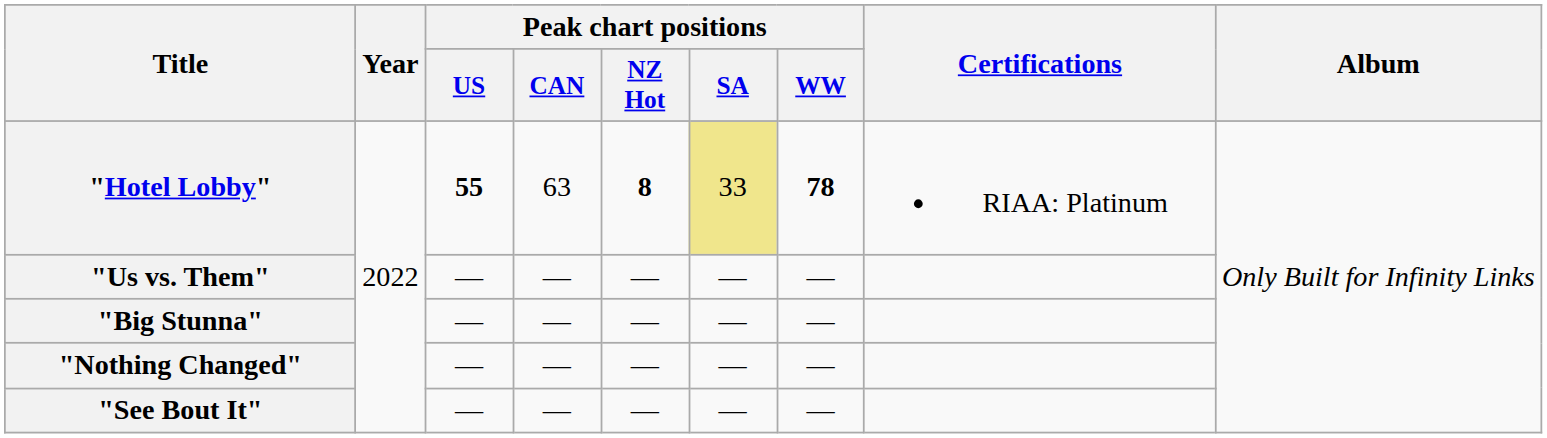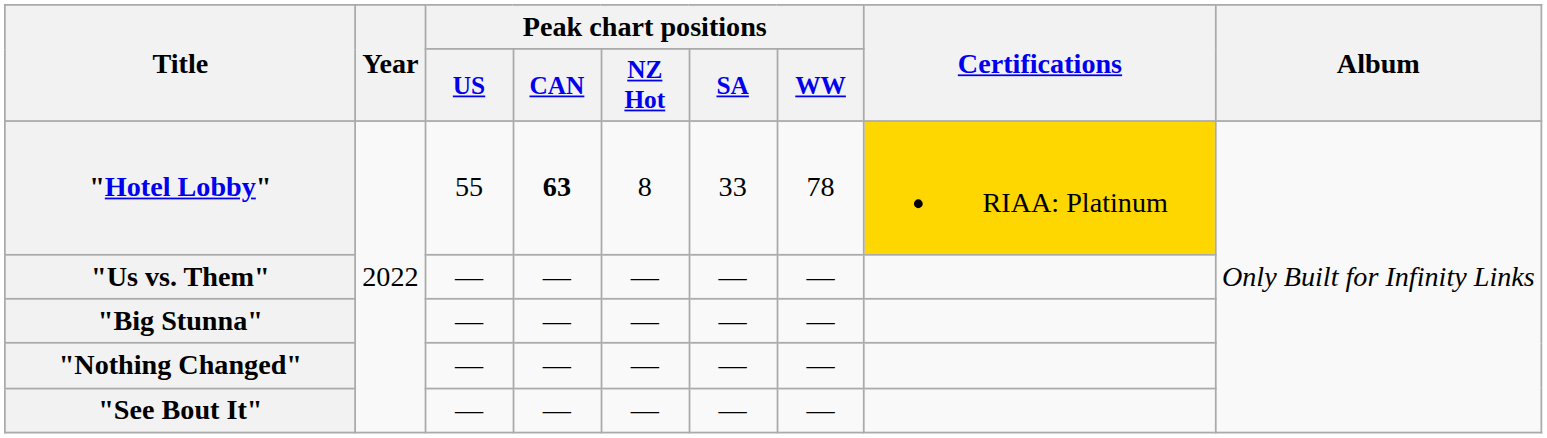(469, 187) bold -> (469, 187) normal
(557, 187) normal -> (557, 187) bold
(645, 187) bold -> (645, 187) normal
(733, 187) khaki background -> (733, 187) no background
(821, 187) bold -> (821, 187) normal
(1040, 203) no background -> (1040, 203) gold background
